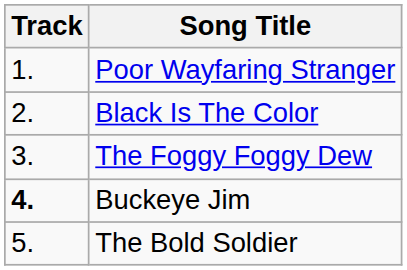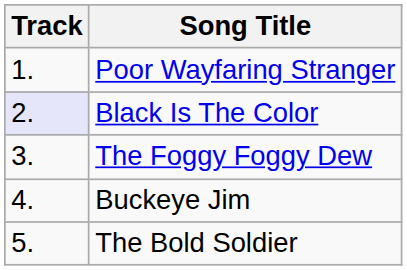(23, 112) no background -> (23, 112) lavender background
(23, 199) bold -> (23, 199) normal
